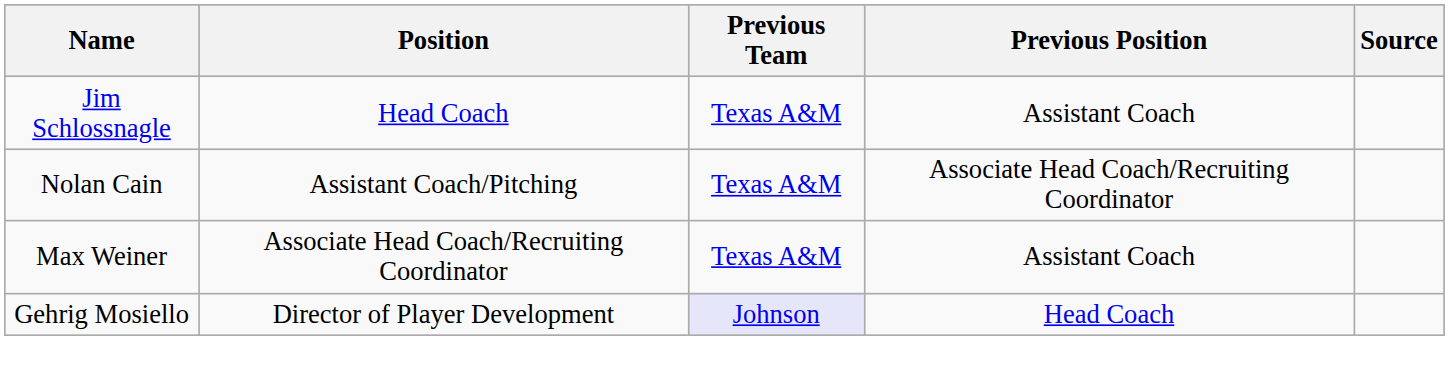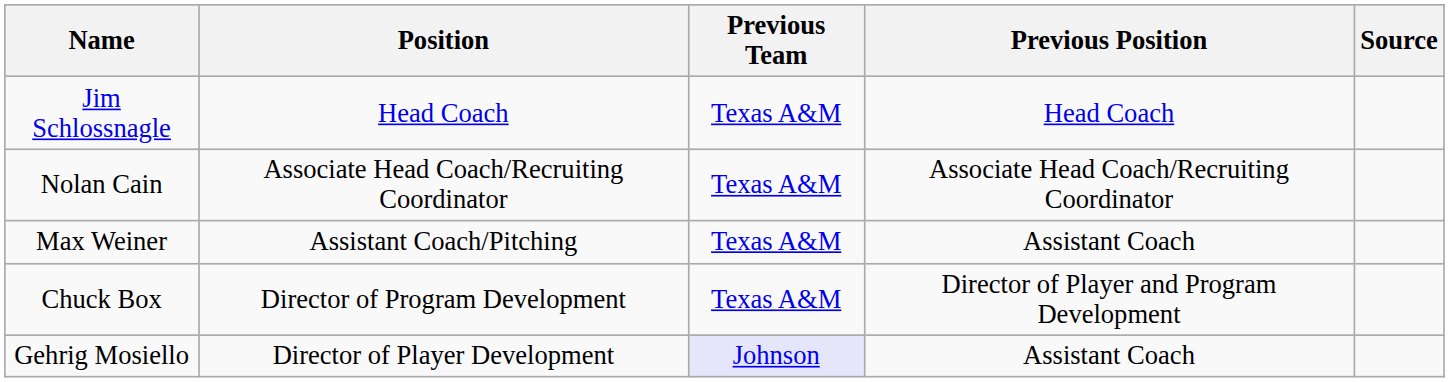(1109, 112) Assistant Coach -> (1109, 112) Head Coach
(443, 184) Assistant Coach/Pitching -> (443, 184) Associate Head Coach/Recruiting Coordinator
(443, 256) Associate Head Coach/Recruiting Coordinator -> (443, 241) Assistant Coach/Pitching
+ row: (102, 298)
(1109, 313) Head Coach -> (1109, 355) Assistant Coach
